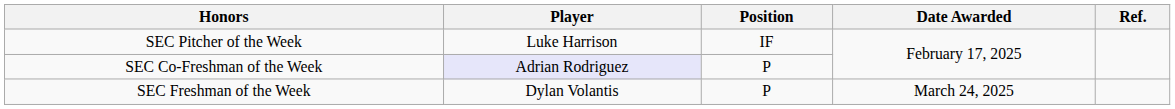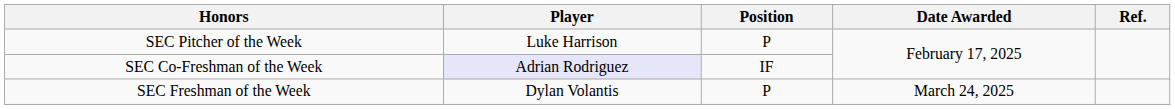(767, 41) IF -> (767, 41) P
(767, 66) P -> (767, 66) IF
